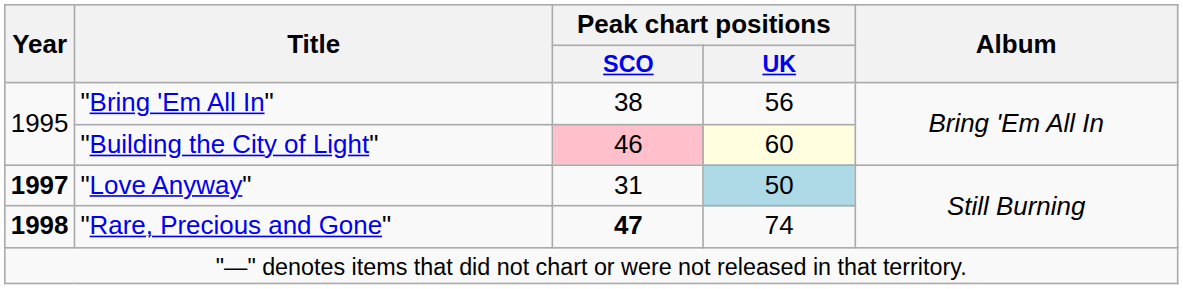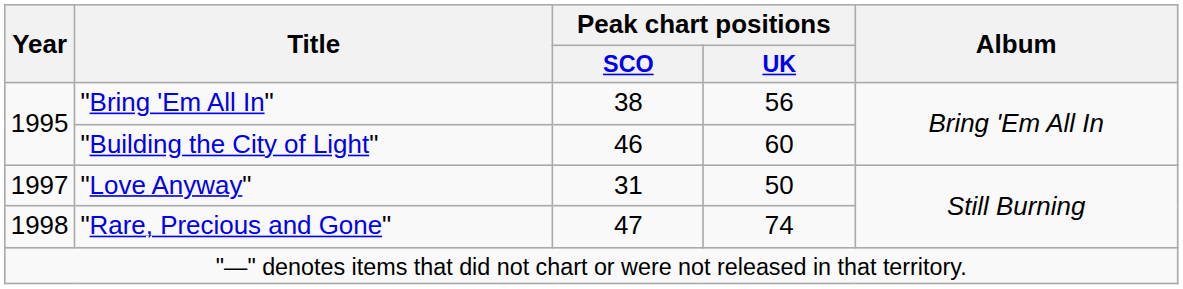(628, 144) pink background -> (628, 144) no background
(779, 144) lightyellow background -> (779, 144) no background
(40, 185) bold -> (40, 185) normal
(779, 185) lightblue background -> (779, 185) no background
(40, 226) bold -> (40, 226) normal
(628, 226) bold -> (628, 226) normal
